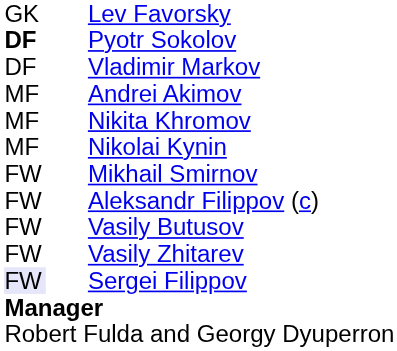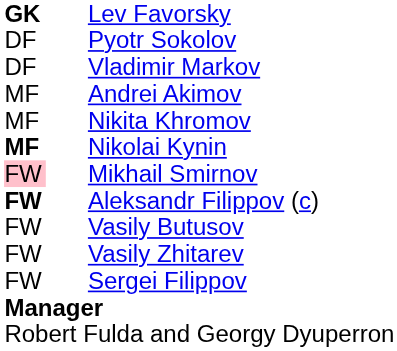(22, 13) normal -> (22, 13) bold
(20, 40) bold -> (20, 40) normal
(22, 147) normal -> (22, 147) bold
(23, 174) no background -> (23, 174) pink background
(23, 200) normal -> (23, 200) bold
(23, 281) lavender background -> (23, 281) no background
